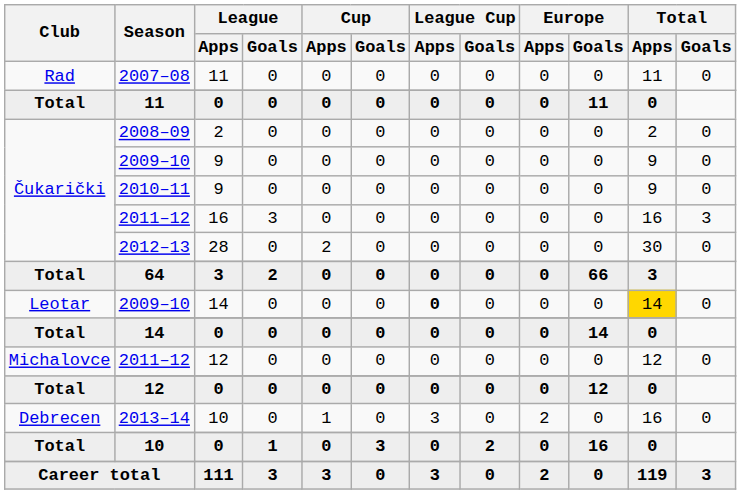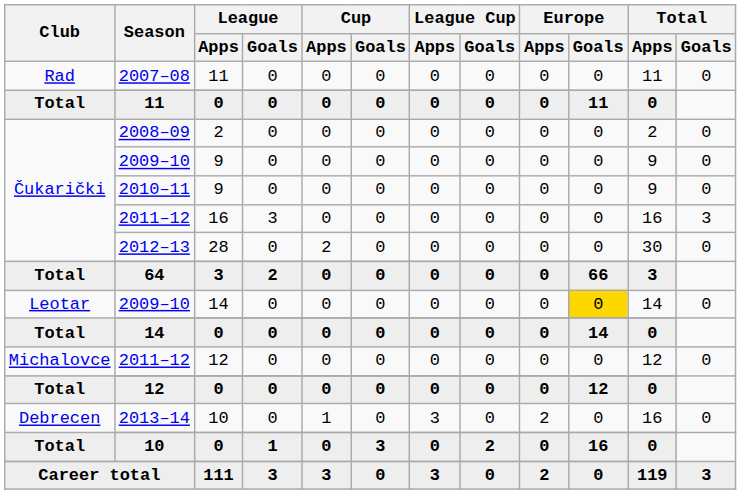(435, 304) bold -> (435, 304) normal
(598, 304) no background -> (598, 304) gold background
(652, 304) gold background -> (652, 304) no background
